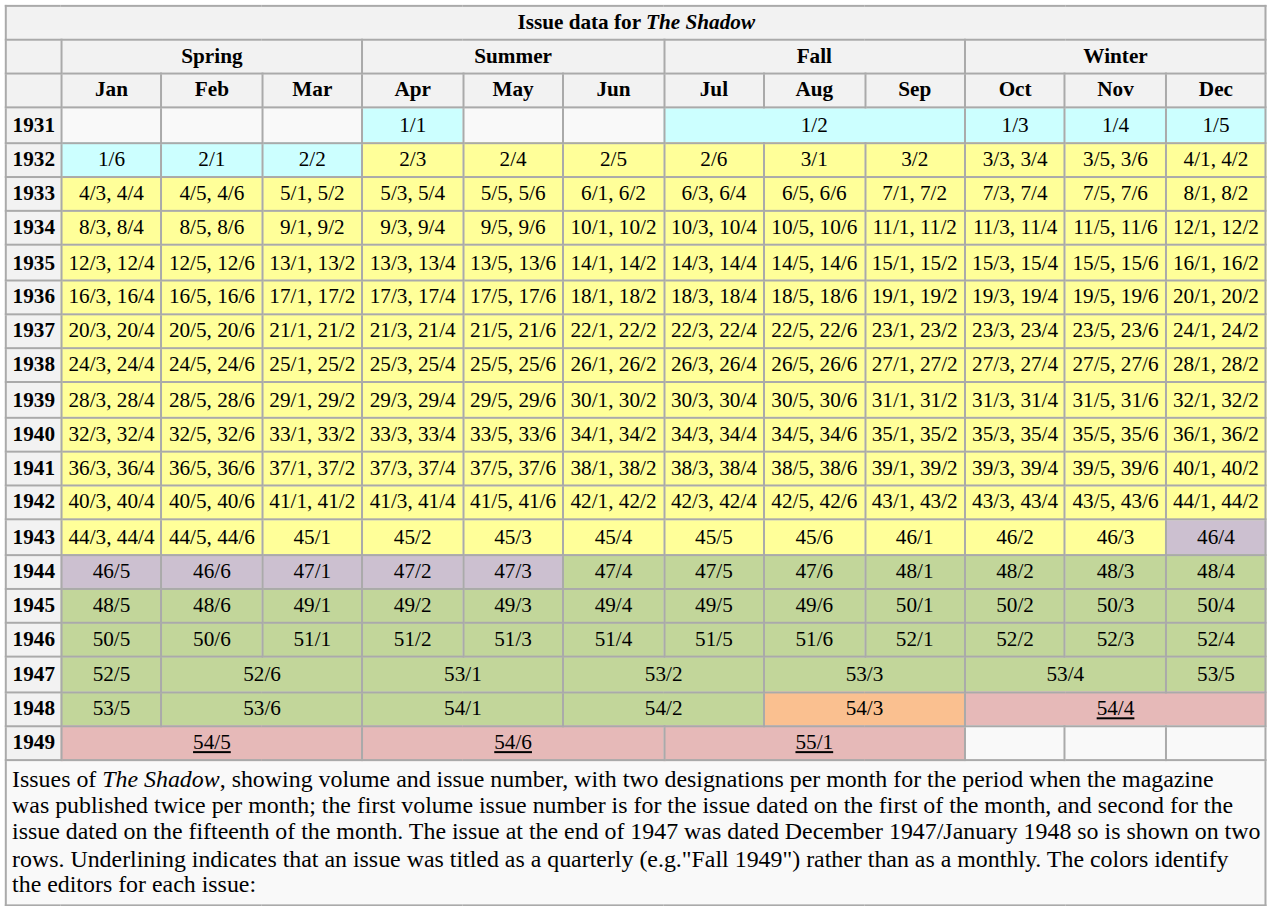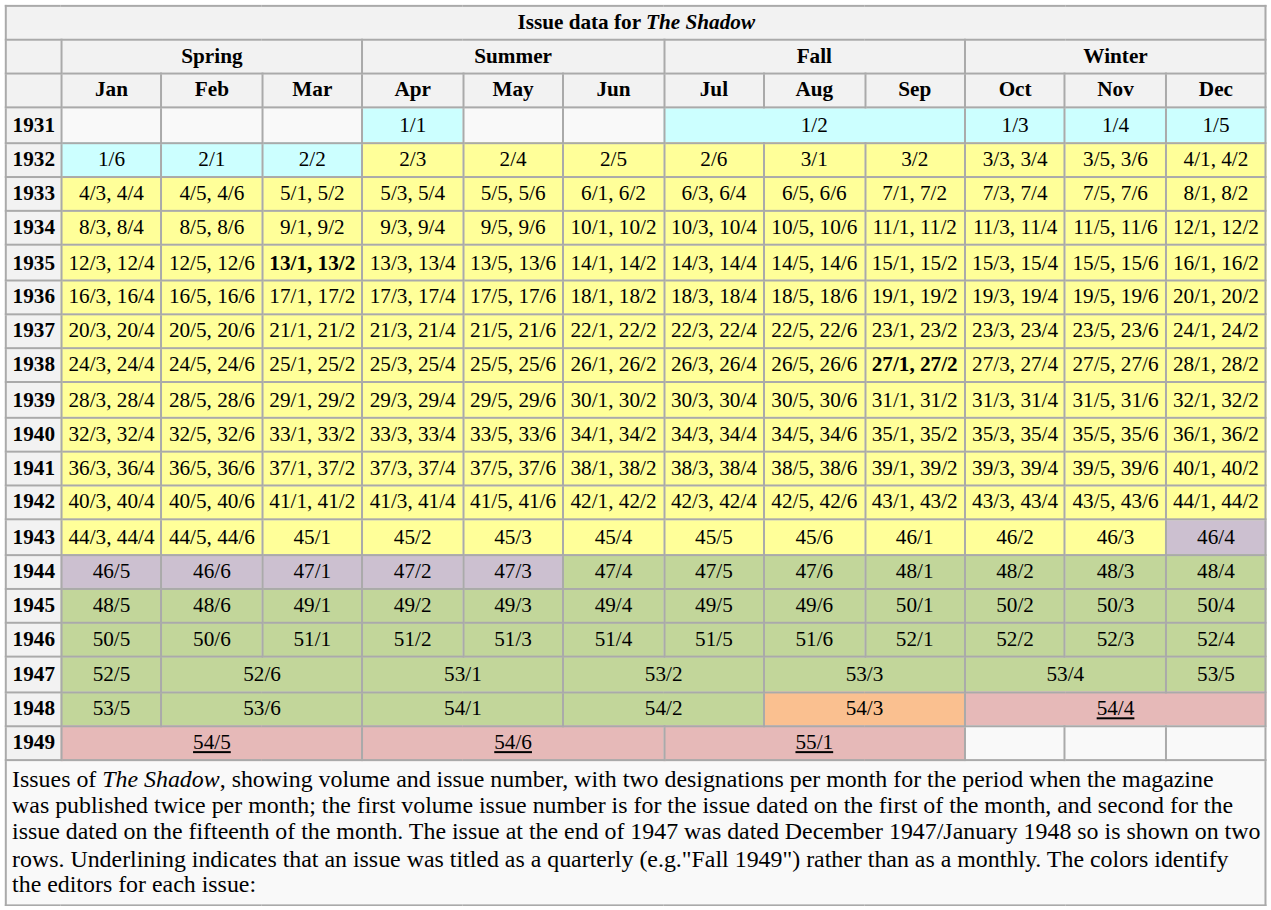(312, 262) normal -> (312, 262) bold
(915, 365) normal -> (915, 365) bold
